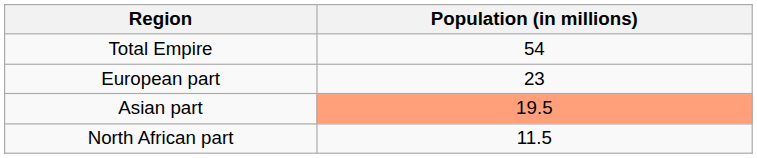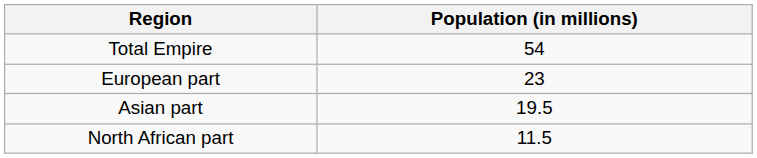(534, 108) lightsalmon background -> (534, 108) no background
